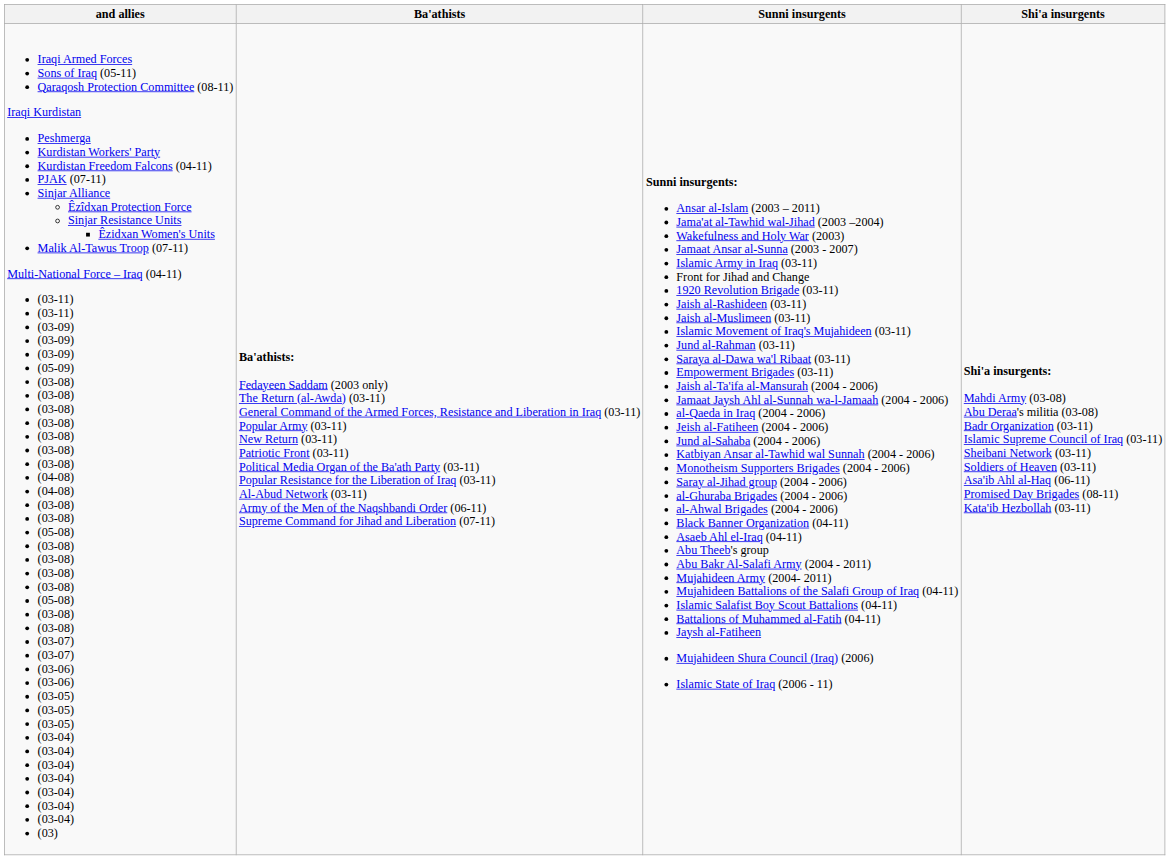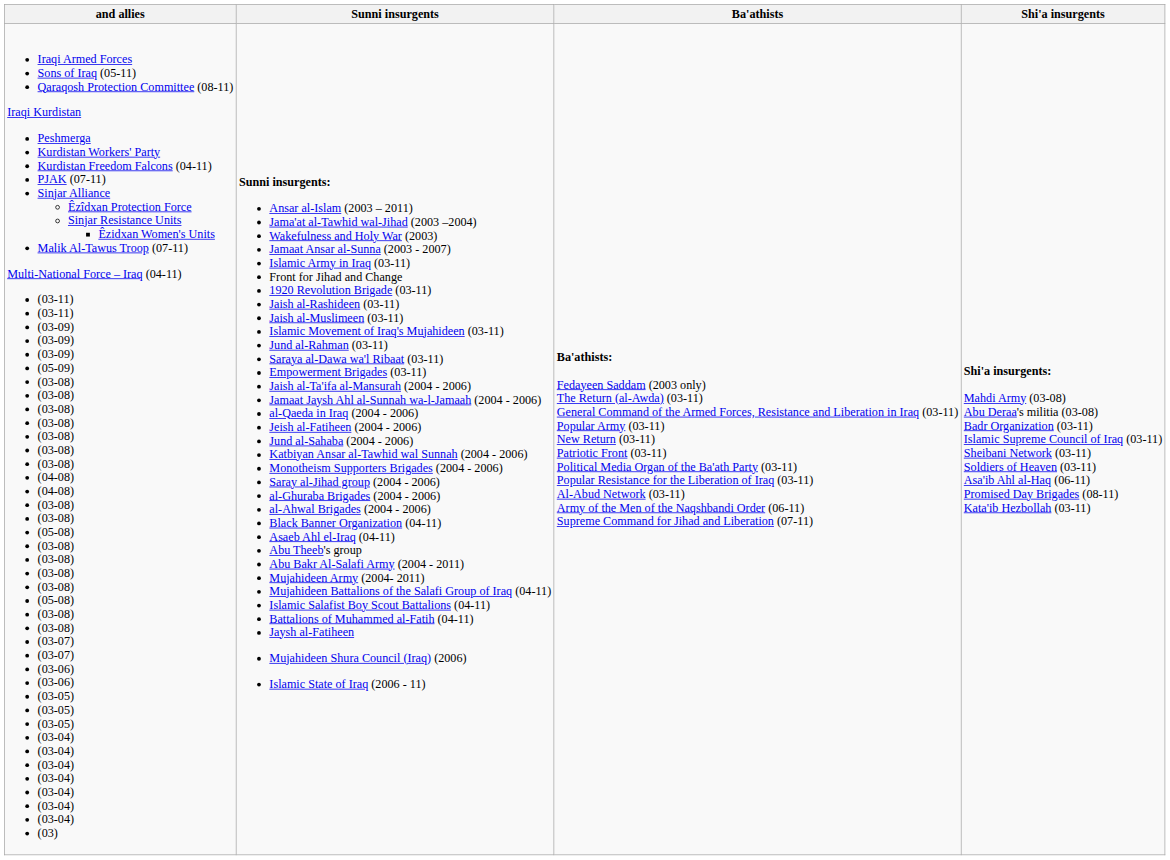columns swapped: (440, 14) <-> (802, 14)
